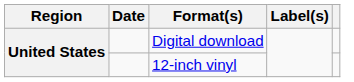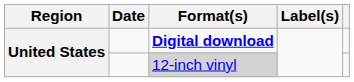(208, 40) normal -> (213, 40) bold
(194, 64) no background -> (194, 64) lightgrey background
